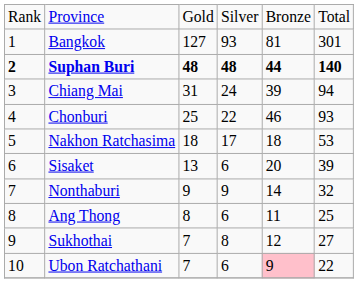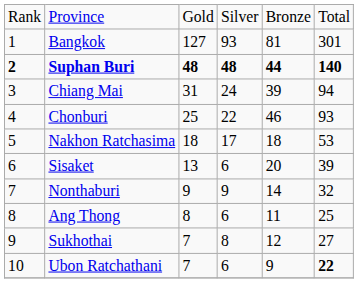(270, 265) pink background -> (270, 265) no background
(326, 265) normal -> (326, 265) bold
